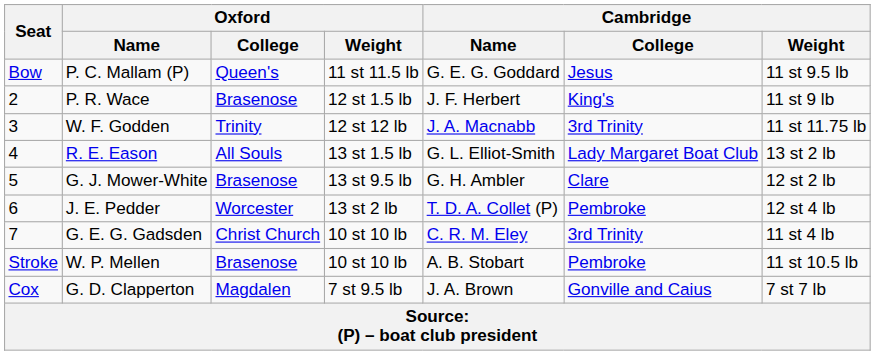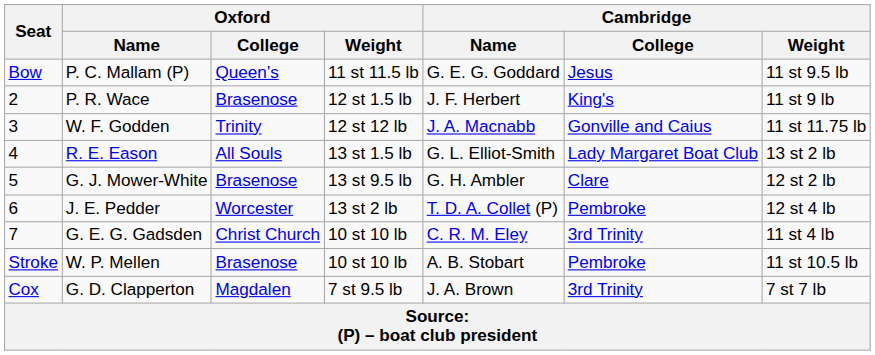(605, 126) 3rd Trinity -> (640, 126) Gonville and Caius
(640, 289) Gonville and Caius -> (605, 289) 3rd Trinity
